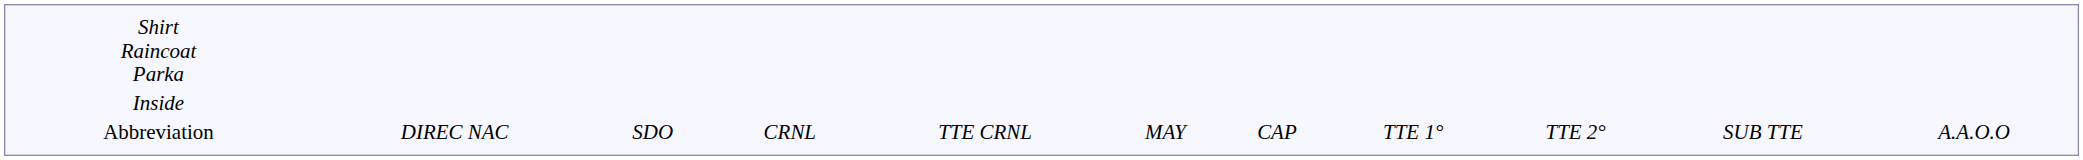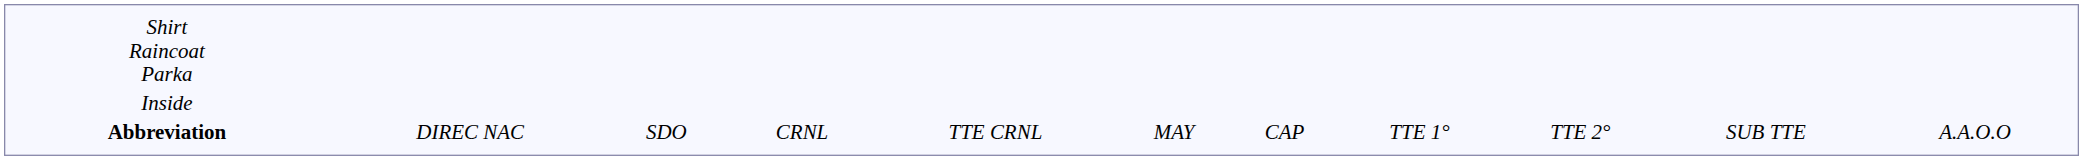(158, 132) normal -> (167, 132) bold
